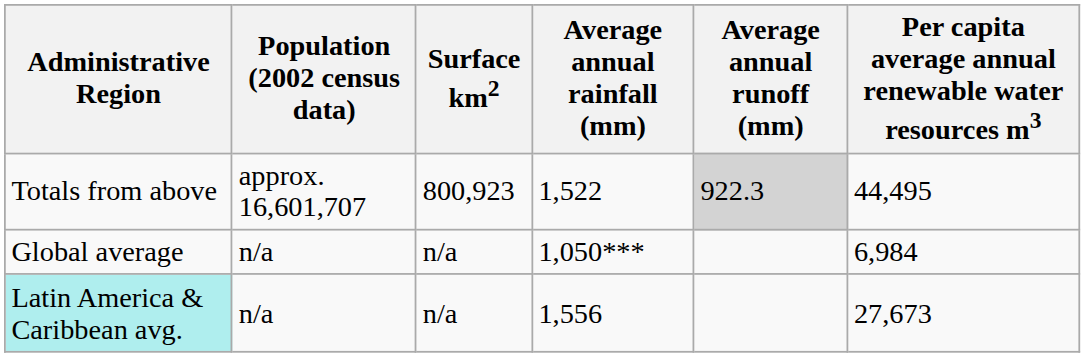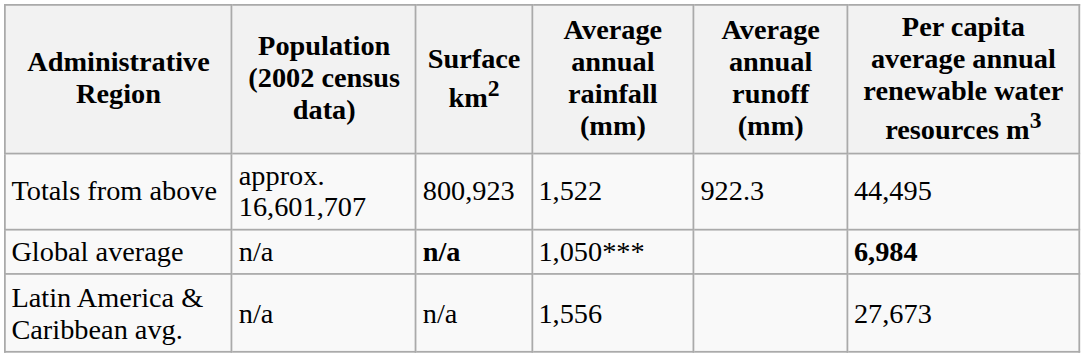(732, 191) lightgrey background -> (732, 191) no background
(440, 251) normal -> (442, 251) bold
(886, 251) normal -> (886, 251) bold
(107, 312) paleturquoise background -> (107, 312) no background
